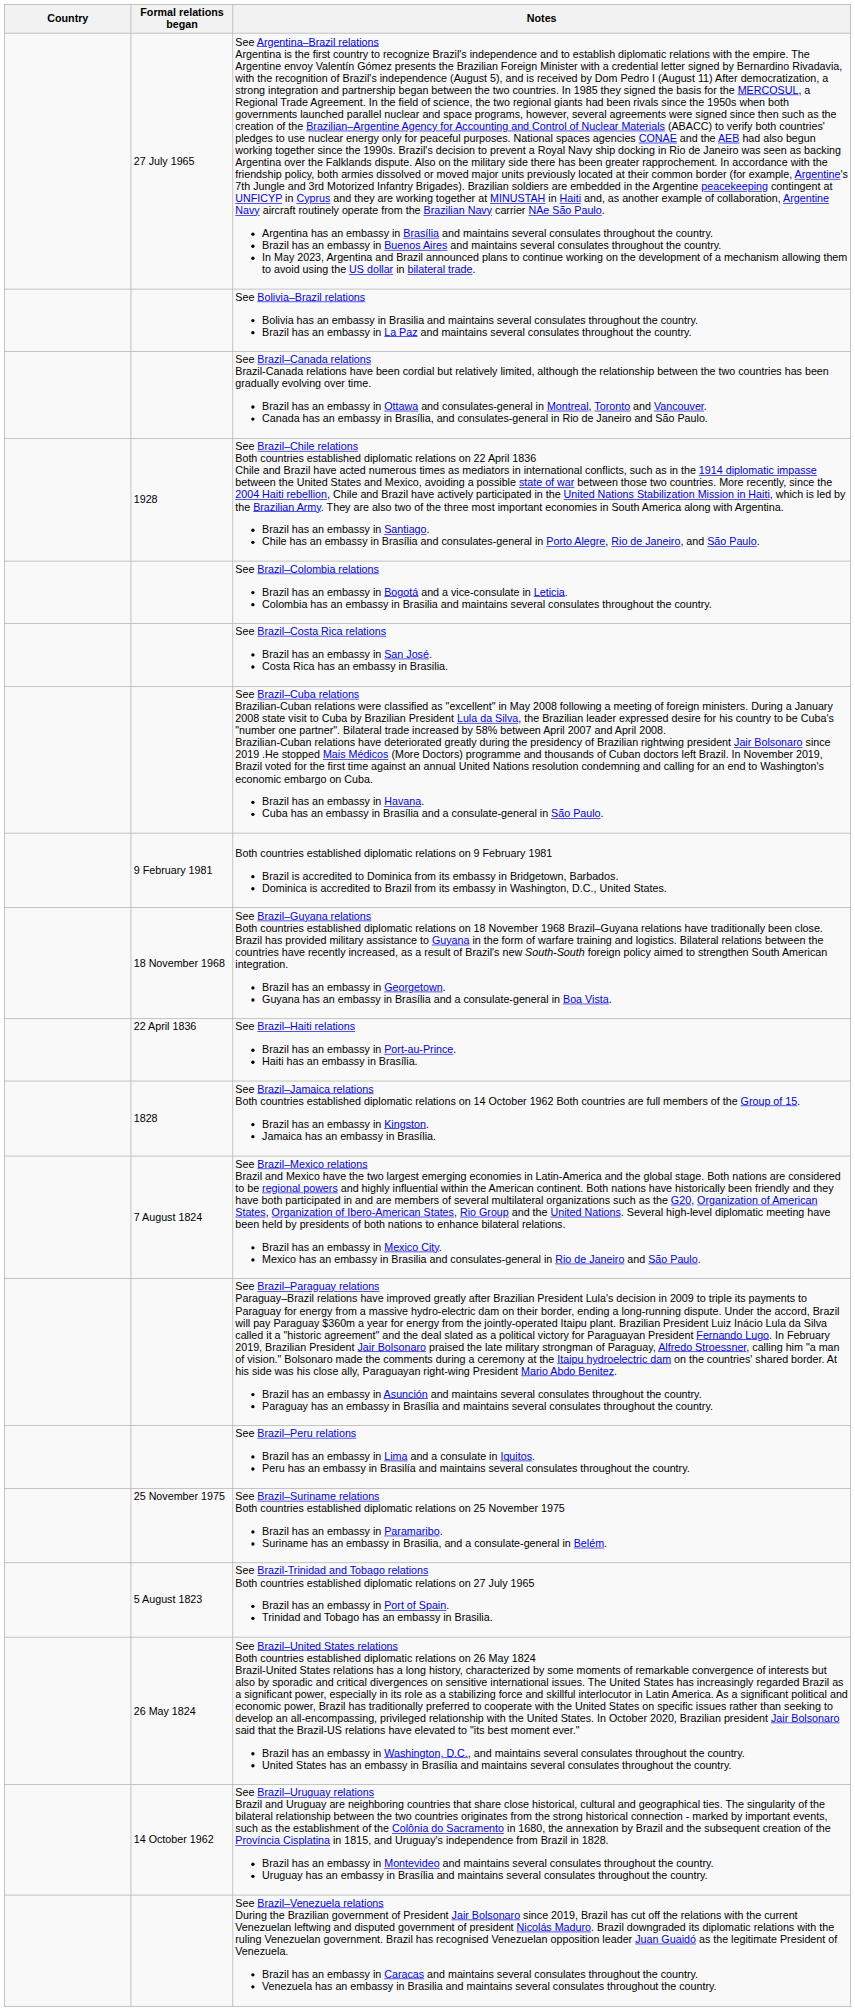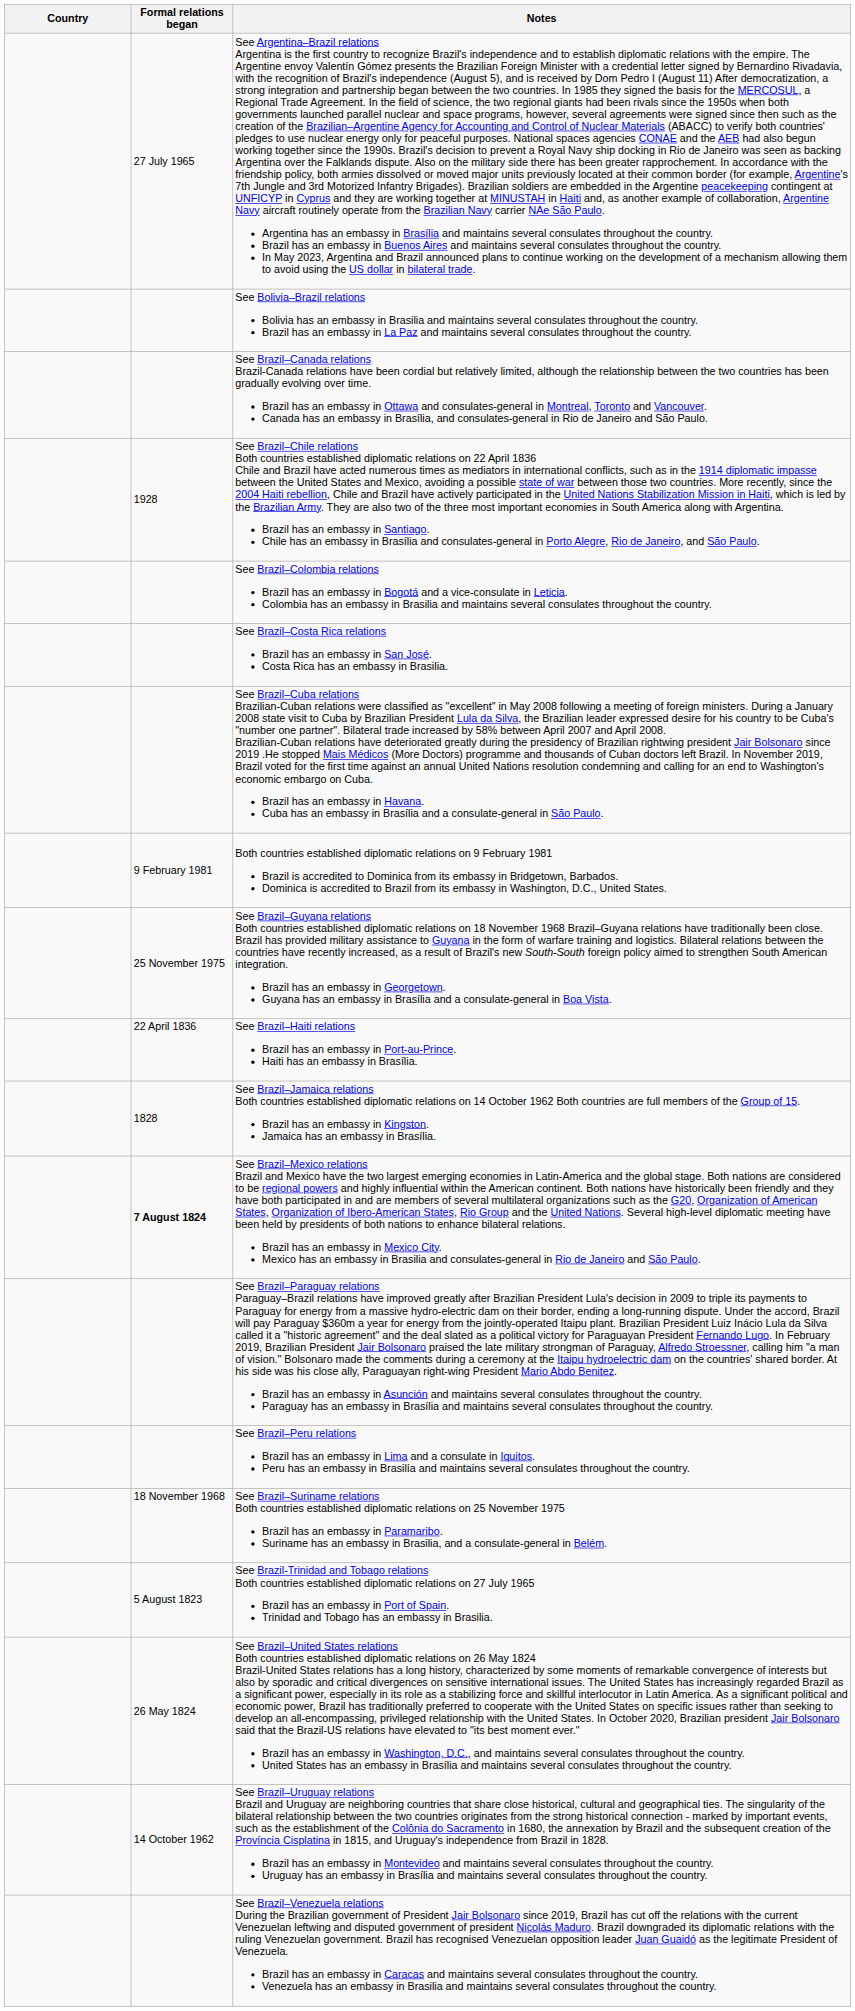(179, 963) 18 November 1968 -> (179, 963) 25 November 1975
(168, 1217) normal -> (170, 1217) bold
(179, 1496) 25 November 1975 -> (179, 1496) 18 November 1968
